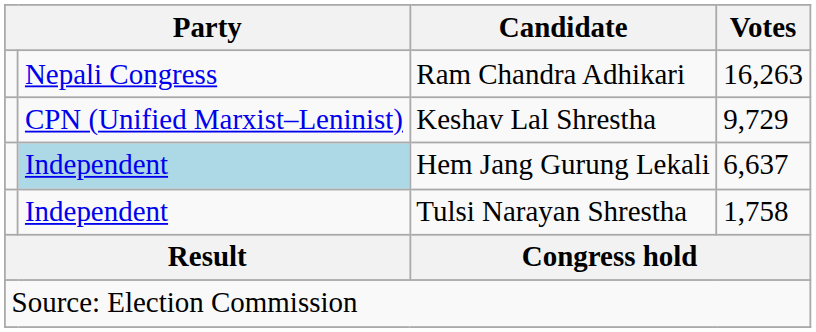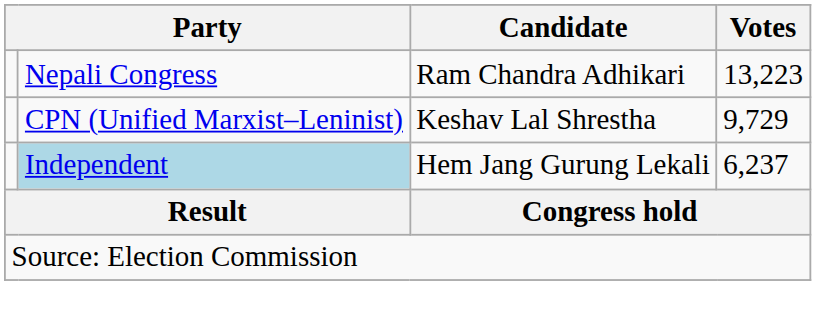(763, 73) 16,263 -> (763, 73) 13,223
(756, 165) 6,637 -> (756, 165) 6,237
- row: (552, 211)
